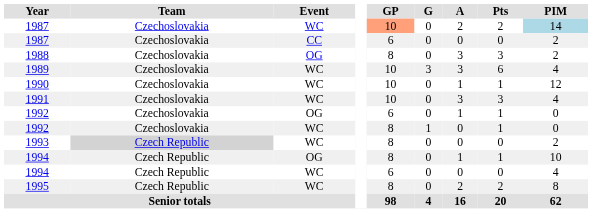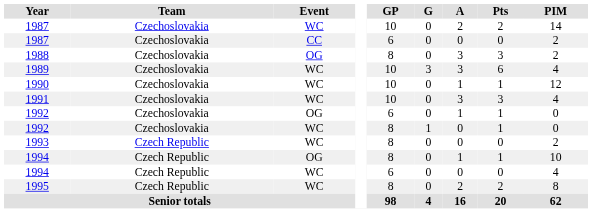(391, 26) lightsalmon background -> (391, 26) no background
(556, 26) lightblue background -> (556, 26) no background
(172, 142) lightgrey background -> (172, 142) no background
